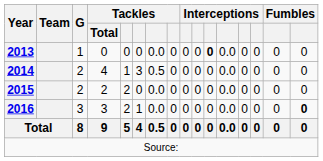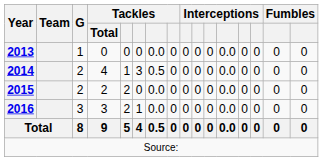(210, 52) bold -> (210, 52) normal
(304, 109) bold -> (304, 109) normal
